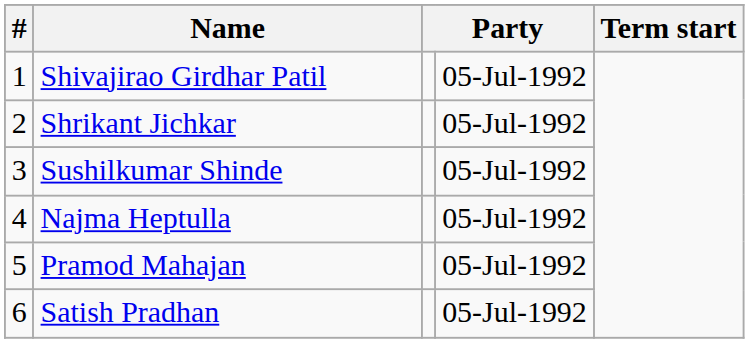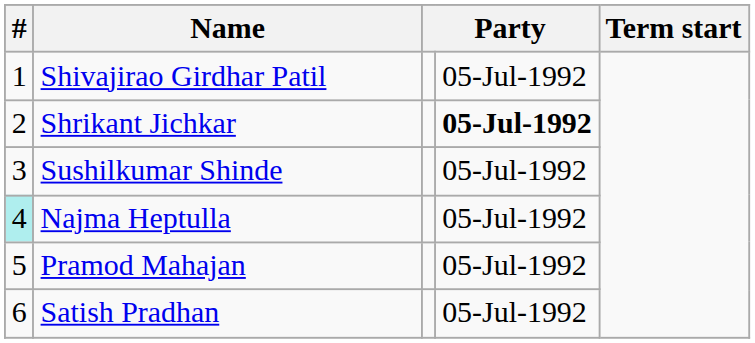(514, 123) normal -> (517, 123) bold
(19, 218) no background -> (19, 218) paleturquoise background
